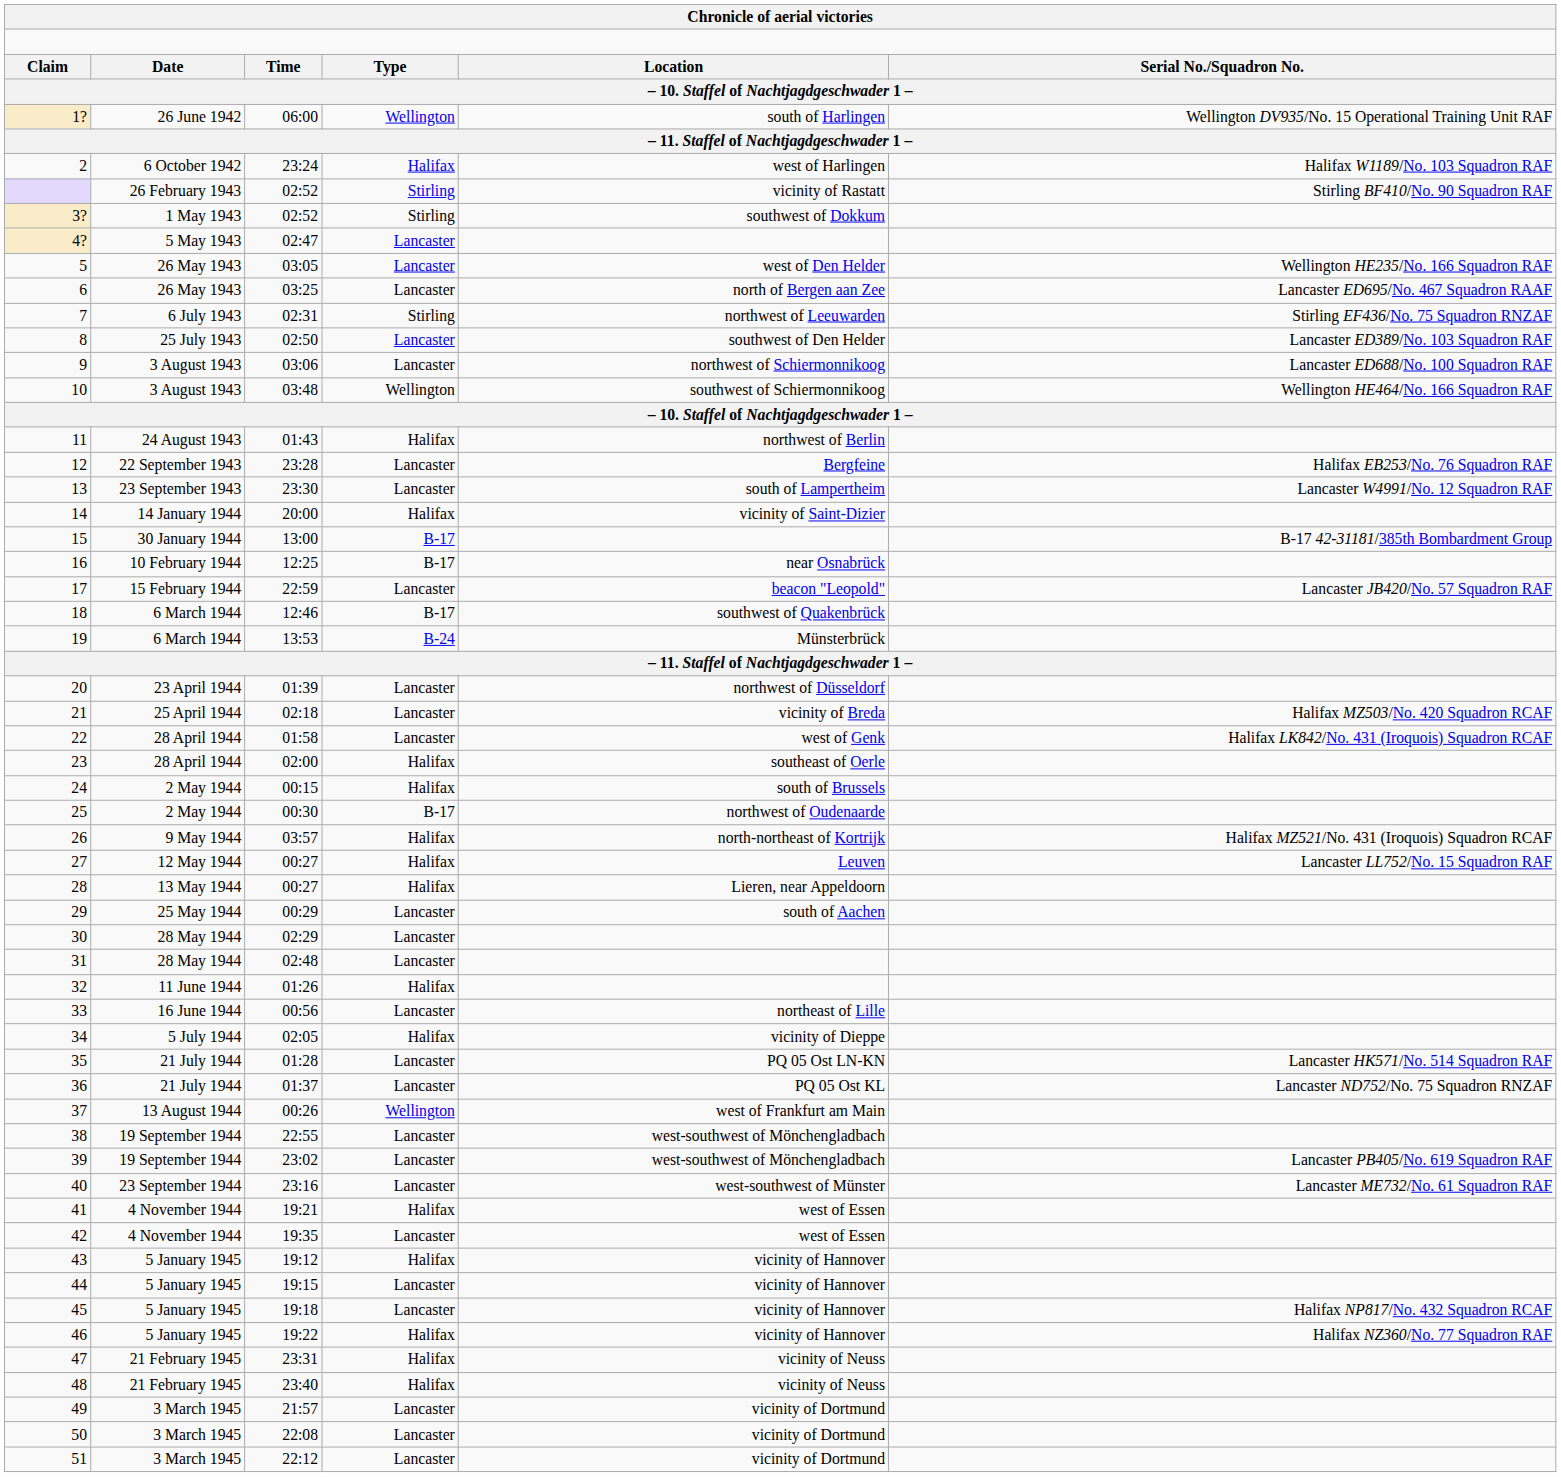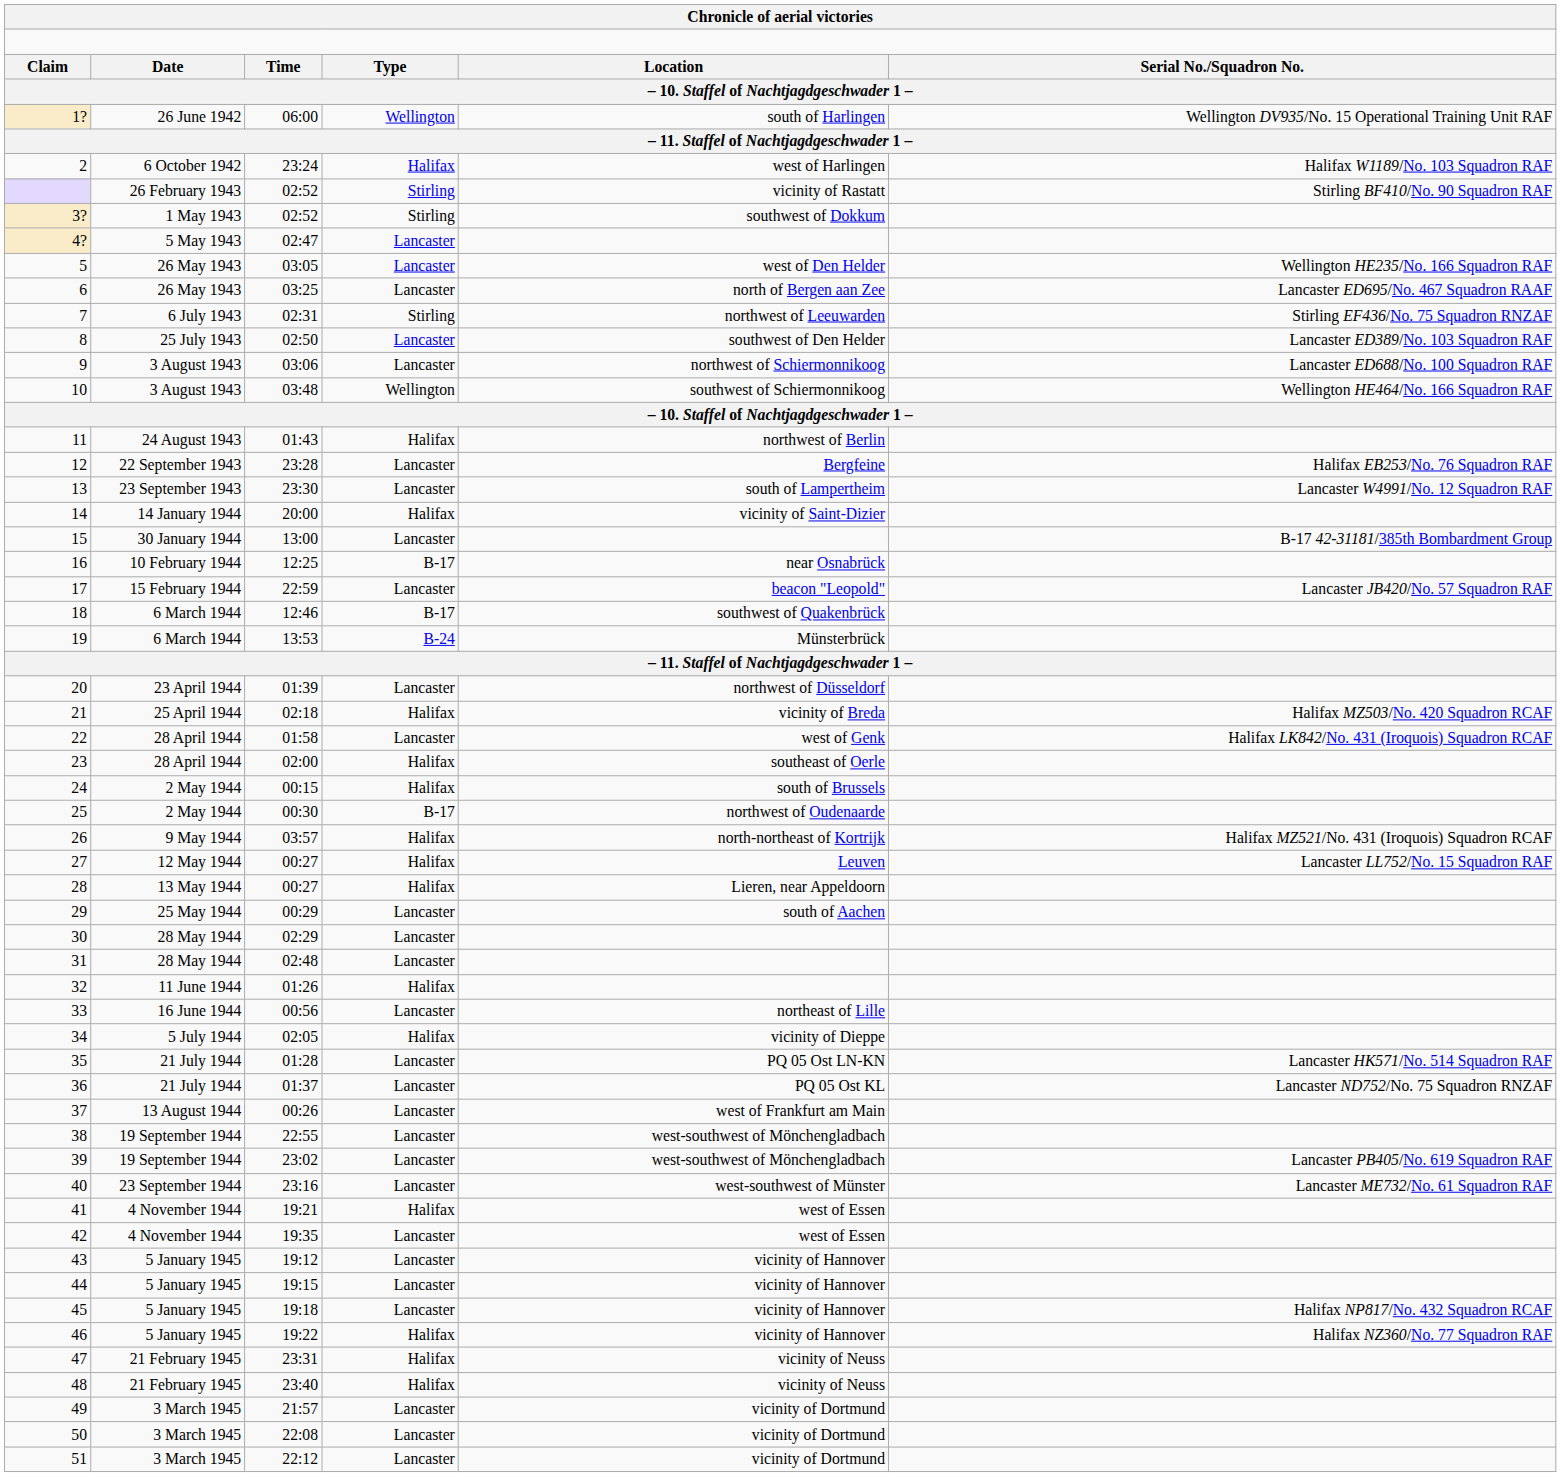(439, 539) B-17 -> (424, 539) Lancaster
(424, 713) Lancaster -> (431, 713) Halifax
(420, 1111) Wellington -> (424, 1111) Lancaster
(431, 1260) Halifax -> (424, 1260) Lancaster
